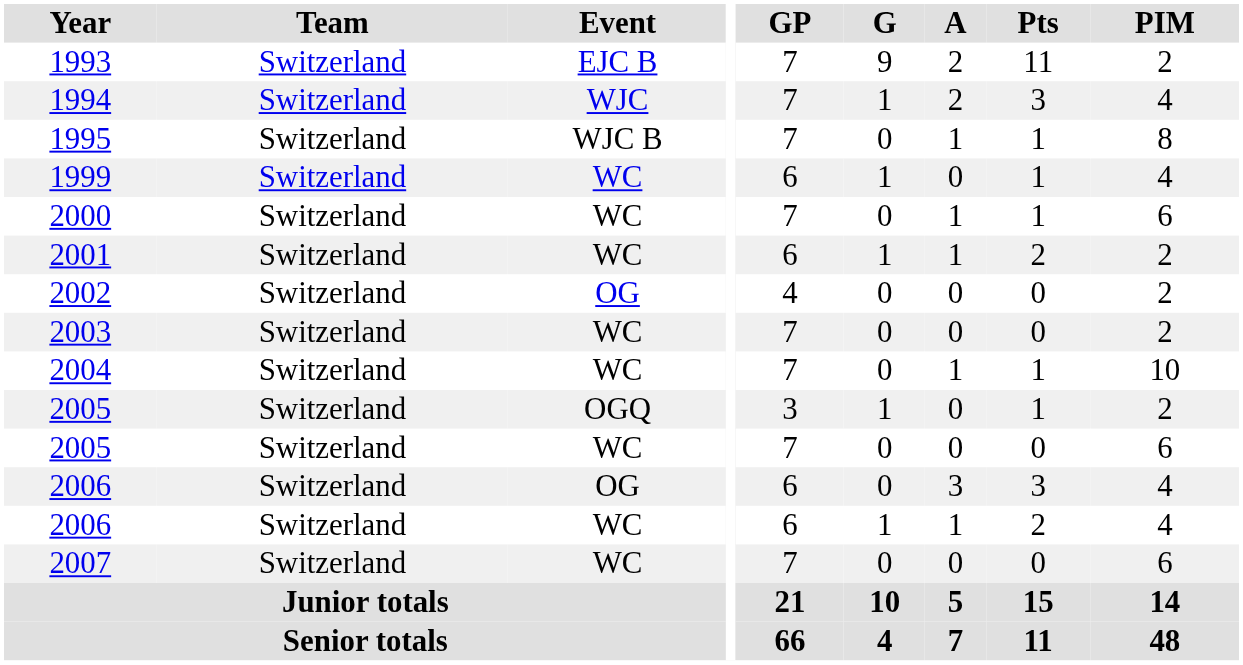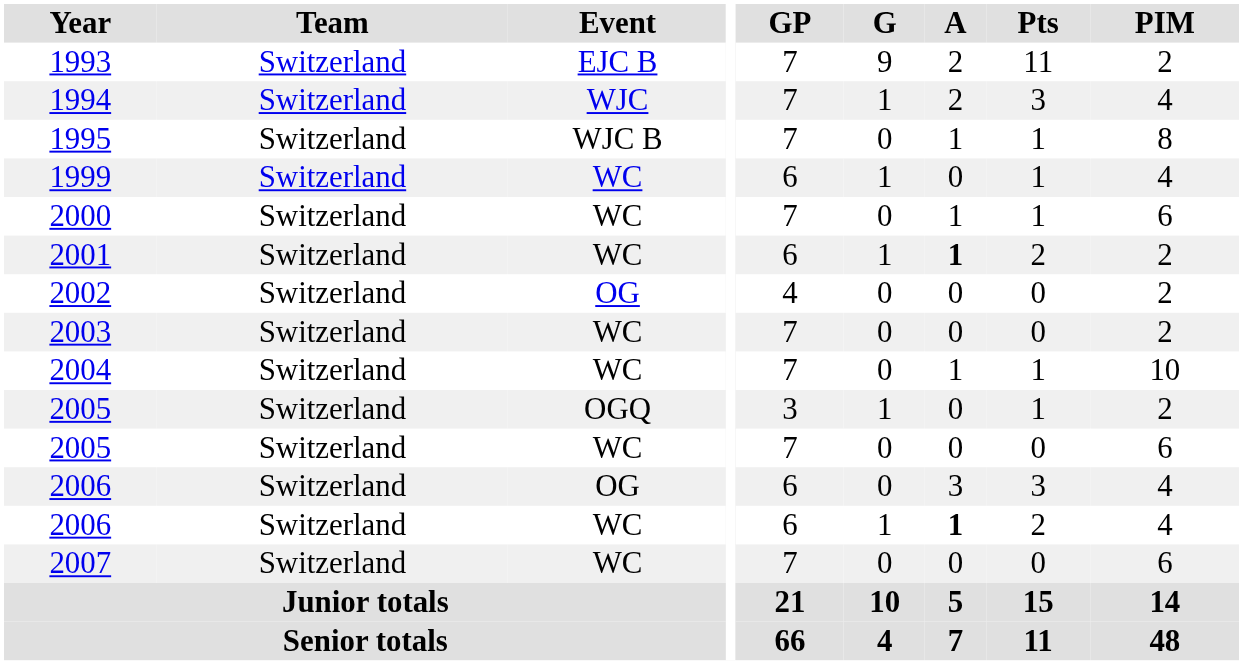(955, 254) normal -> (955, 254) bold
(955, 524) normal -> (955, 524) bold
